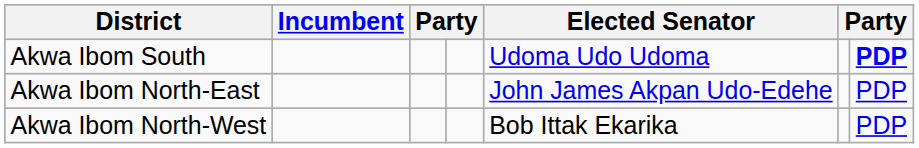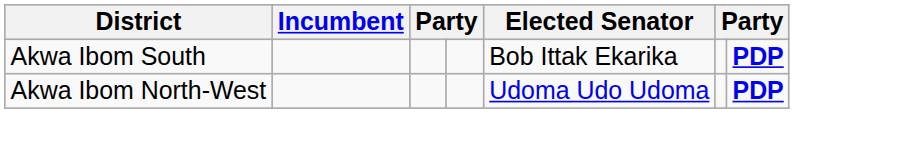(599, 56) Udoma Udo Udoma -> (583, 56) Bob Ittak Ekarika
- row: (135, 91)
(583, 125) Bob Ittak Ekarika -> (599, 91) Udoma Udo Udoma
(881, 125) normal -> (758, 91) bold
